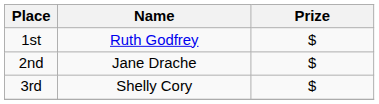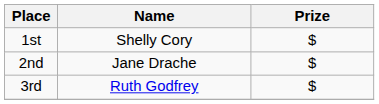(154, 39) Ruth Godfrey -> (154, 39) Shelly Cory
(154, 87) Shelly Cory -> (154, 87) Ruth Godfrey
